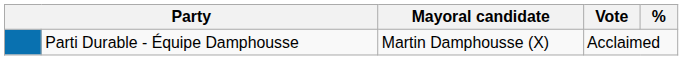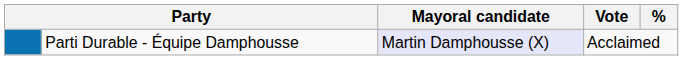(465, 42) no background -> (465, 42) lavender background
